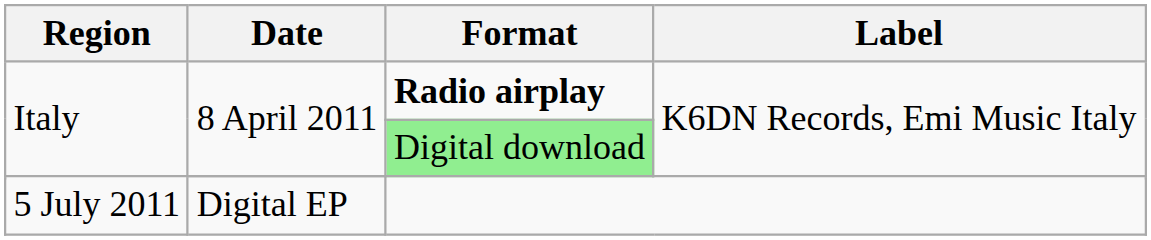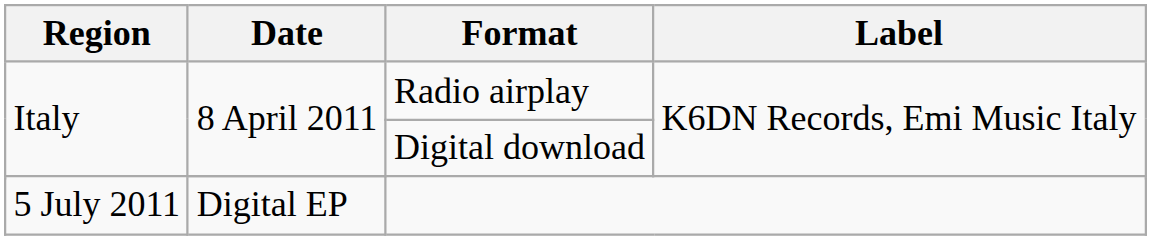(499, 90) bold -> (491, 90) normal
(519, 147) lightgreen background -> (519, 147) no background
